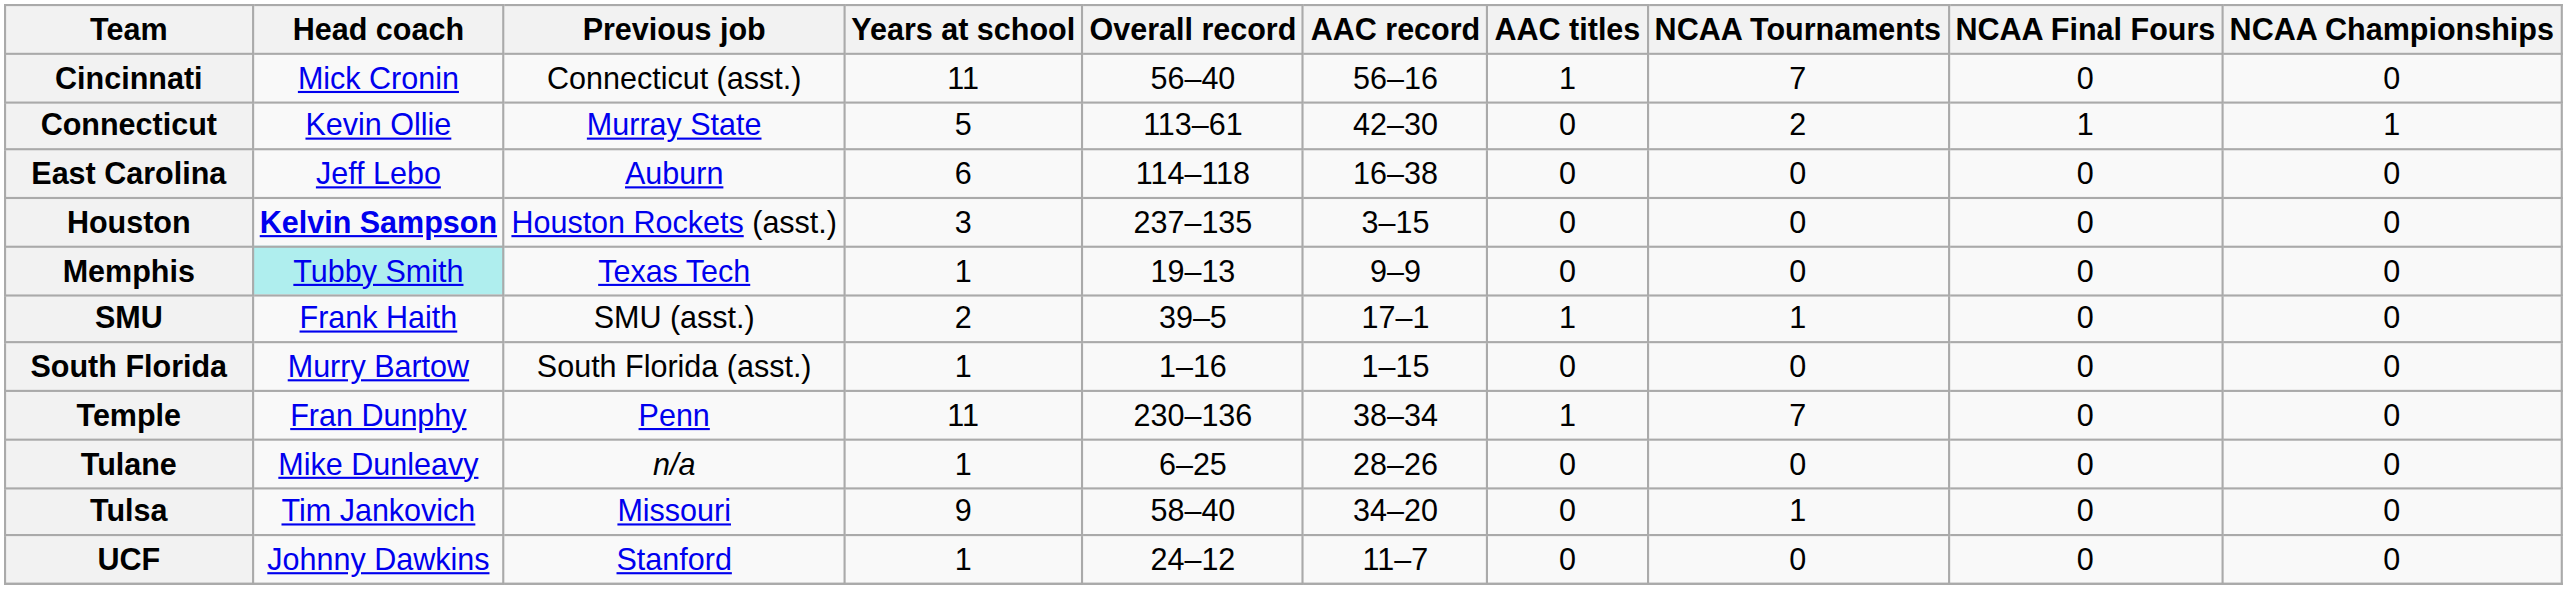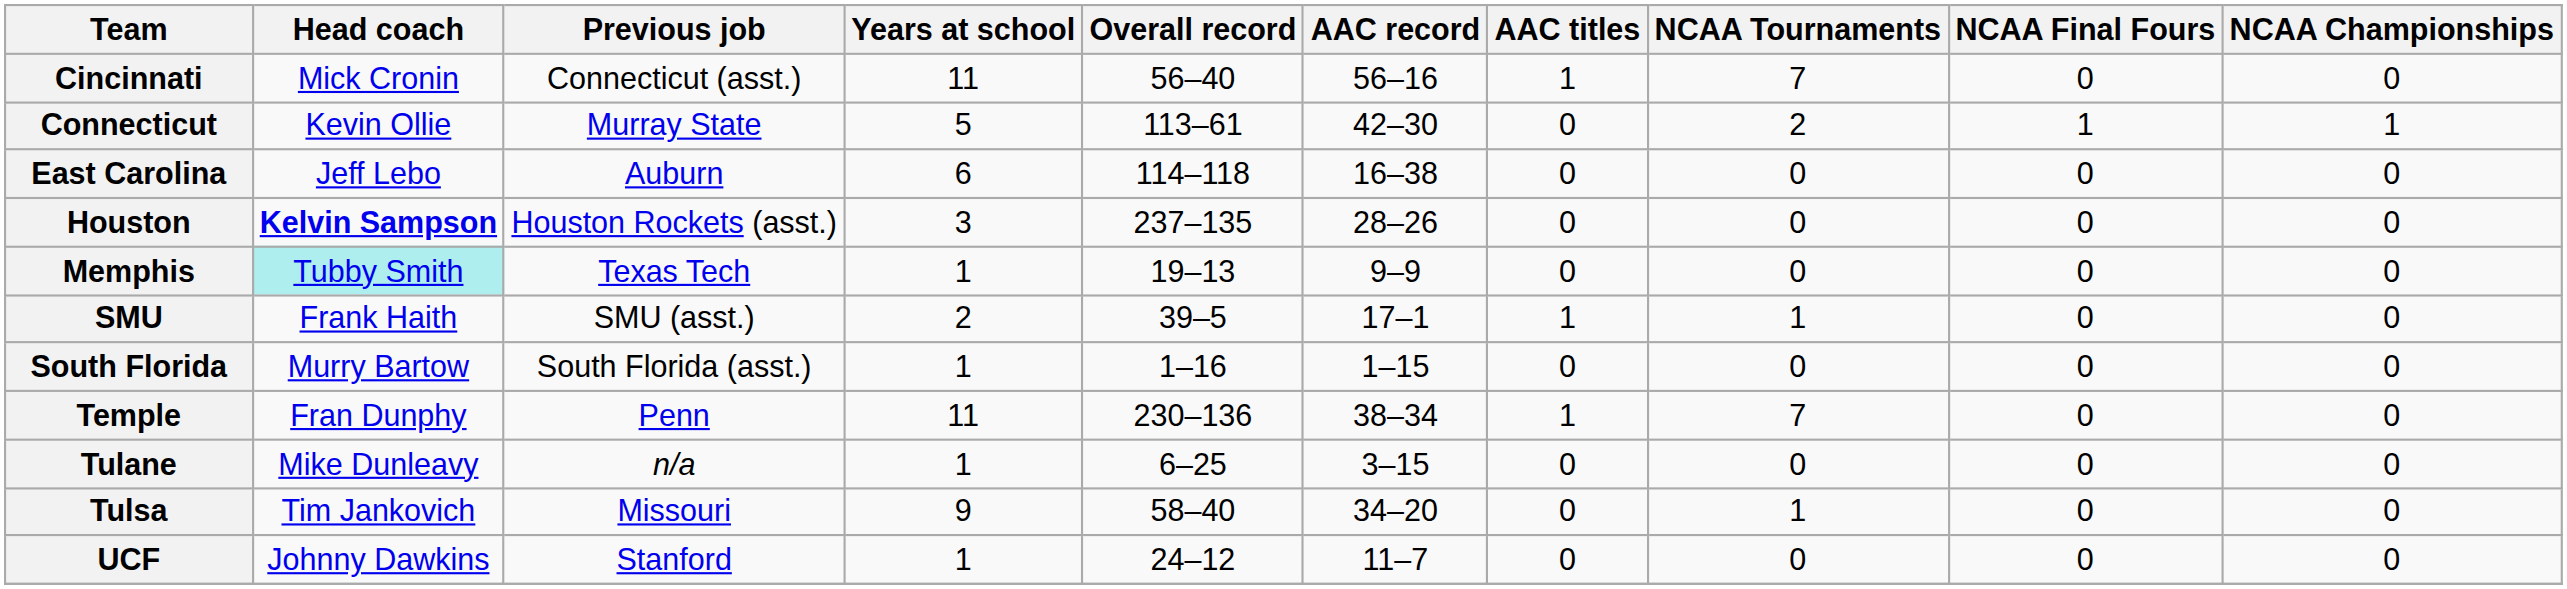(1395, 222) 3–15 -> (1395, 222) 28–26
(1395, 464) 28–26 -> (1395, 464) 3–15
